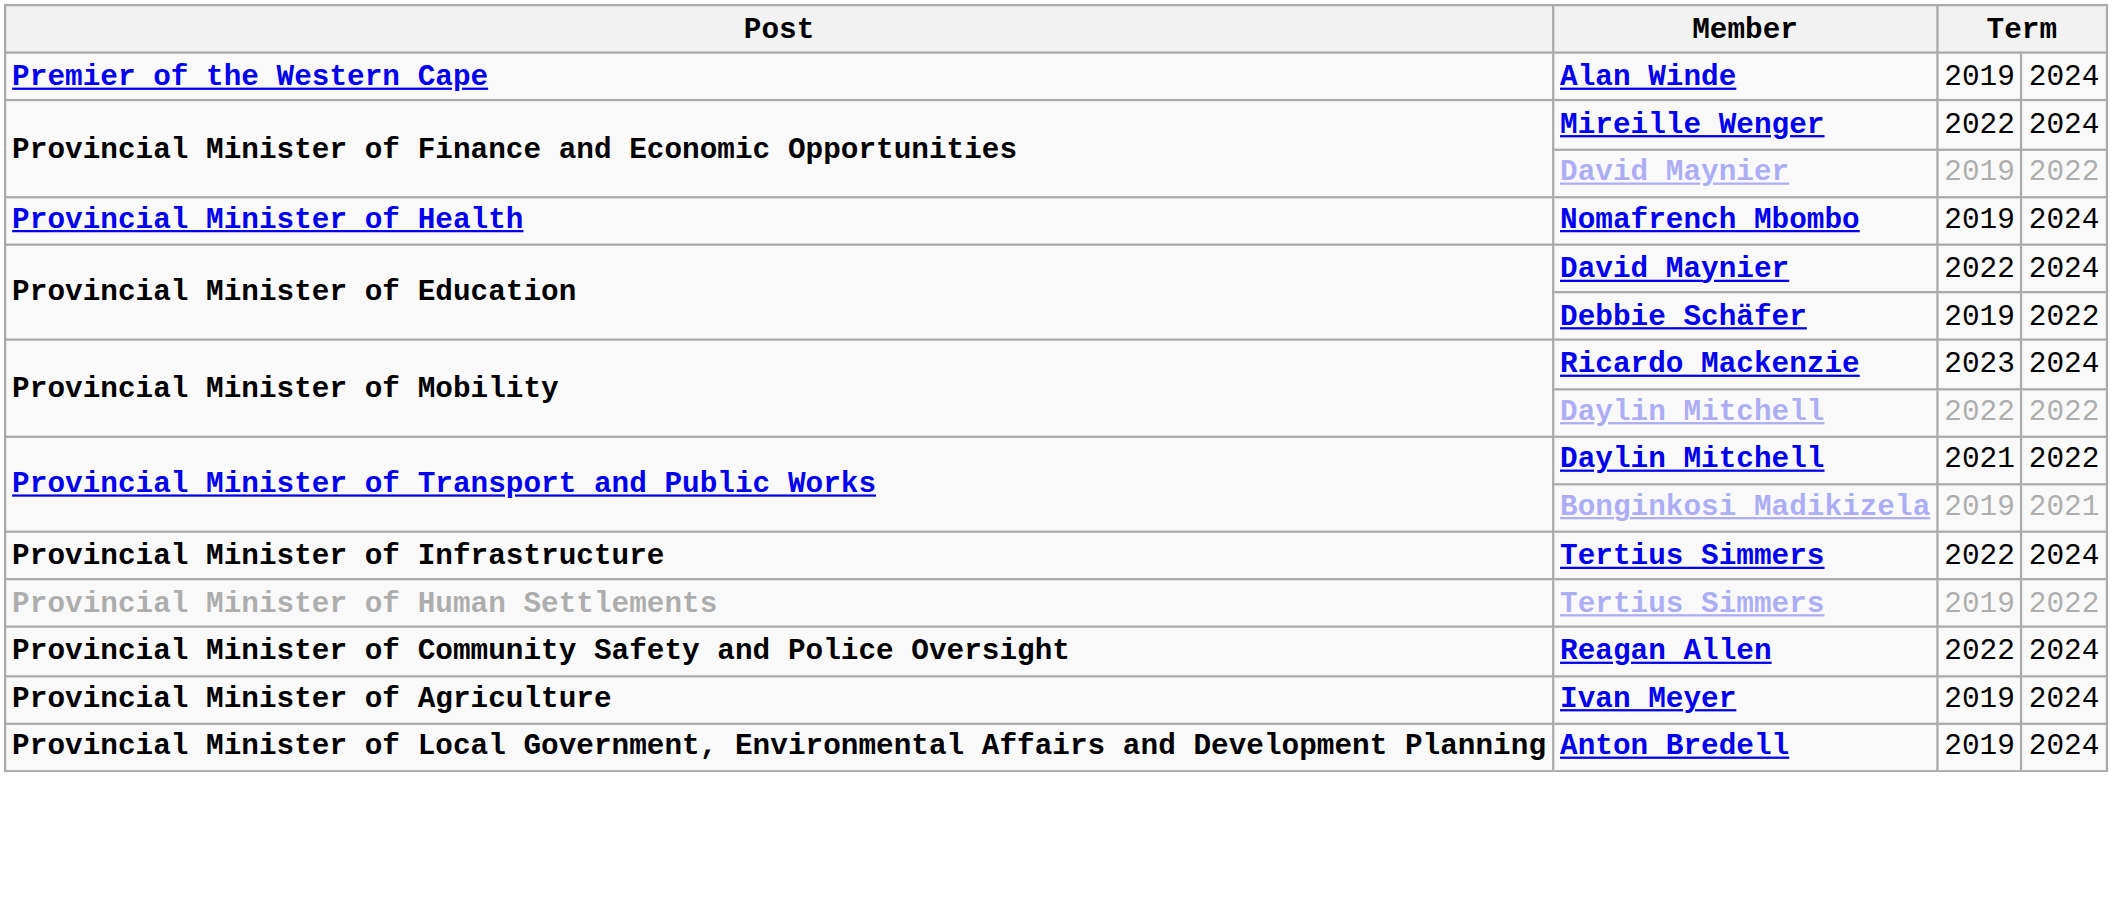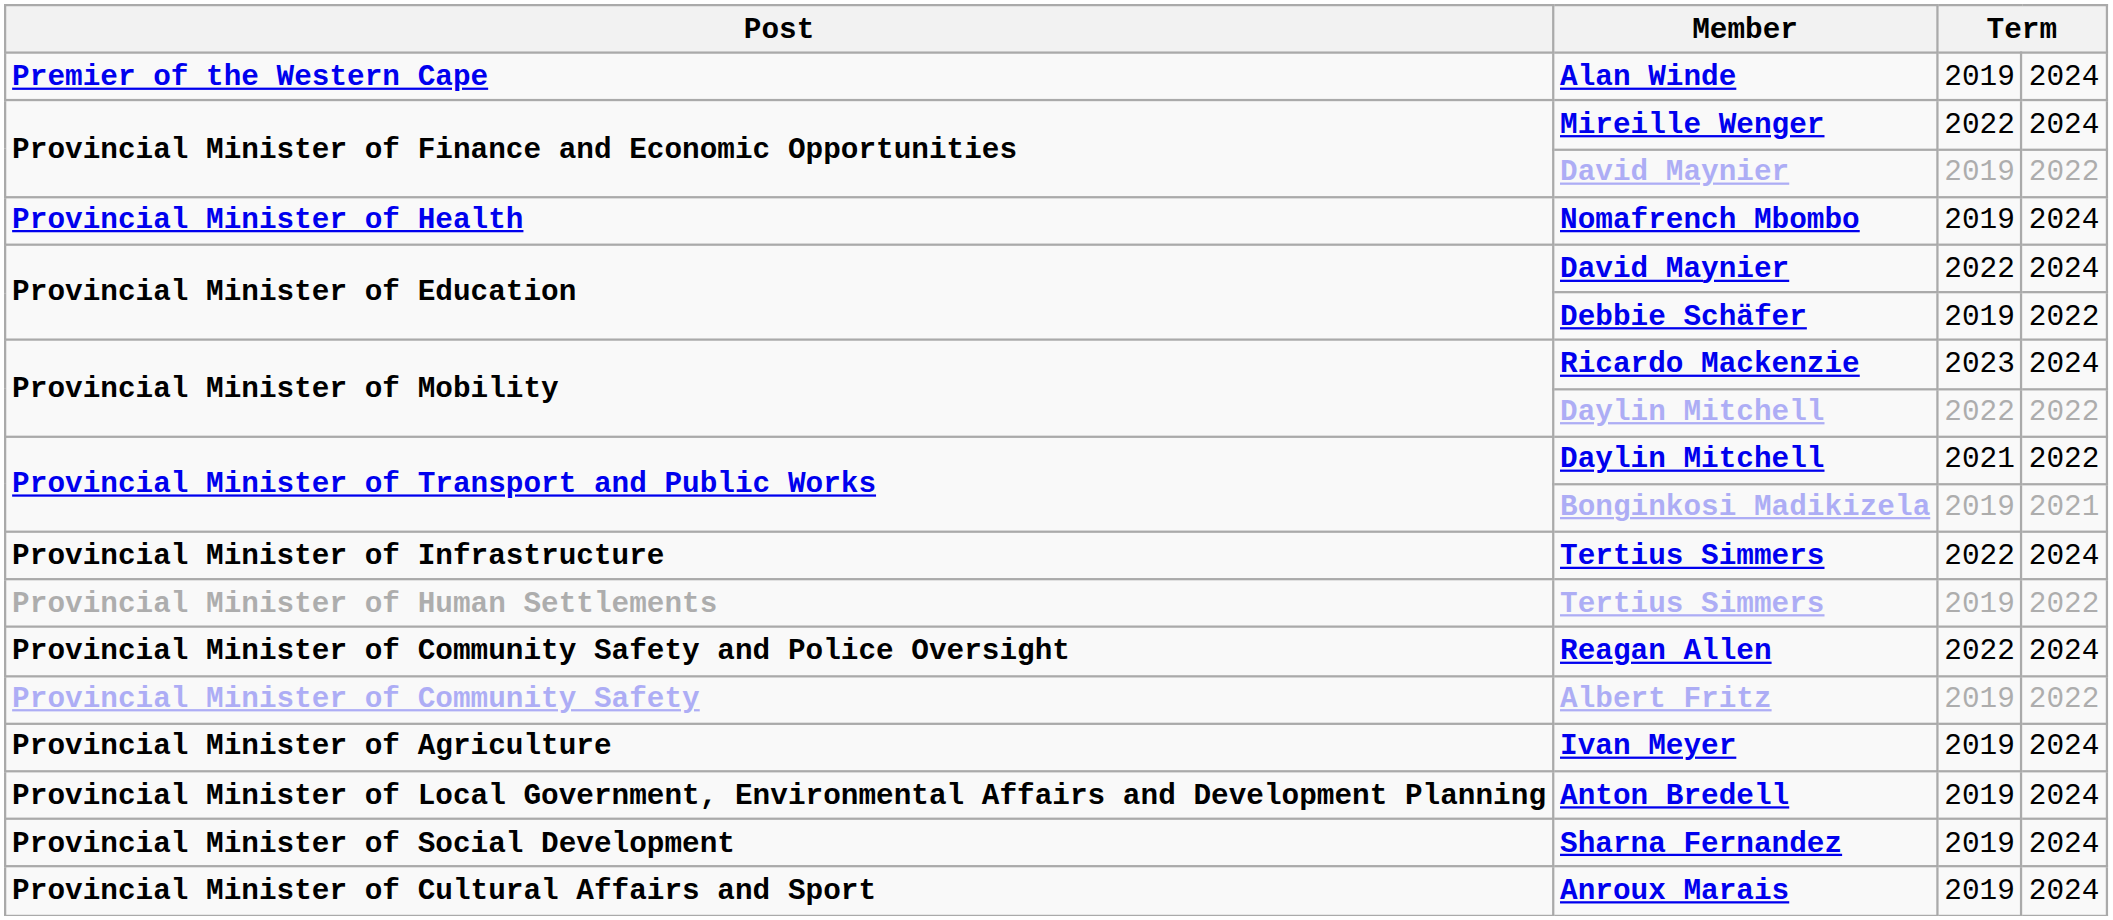+ row: (356, 699)
+ row: (374, 843)
+ row: (444, 891)
